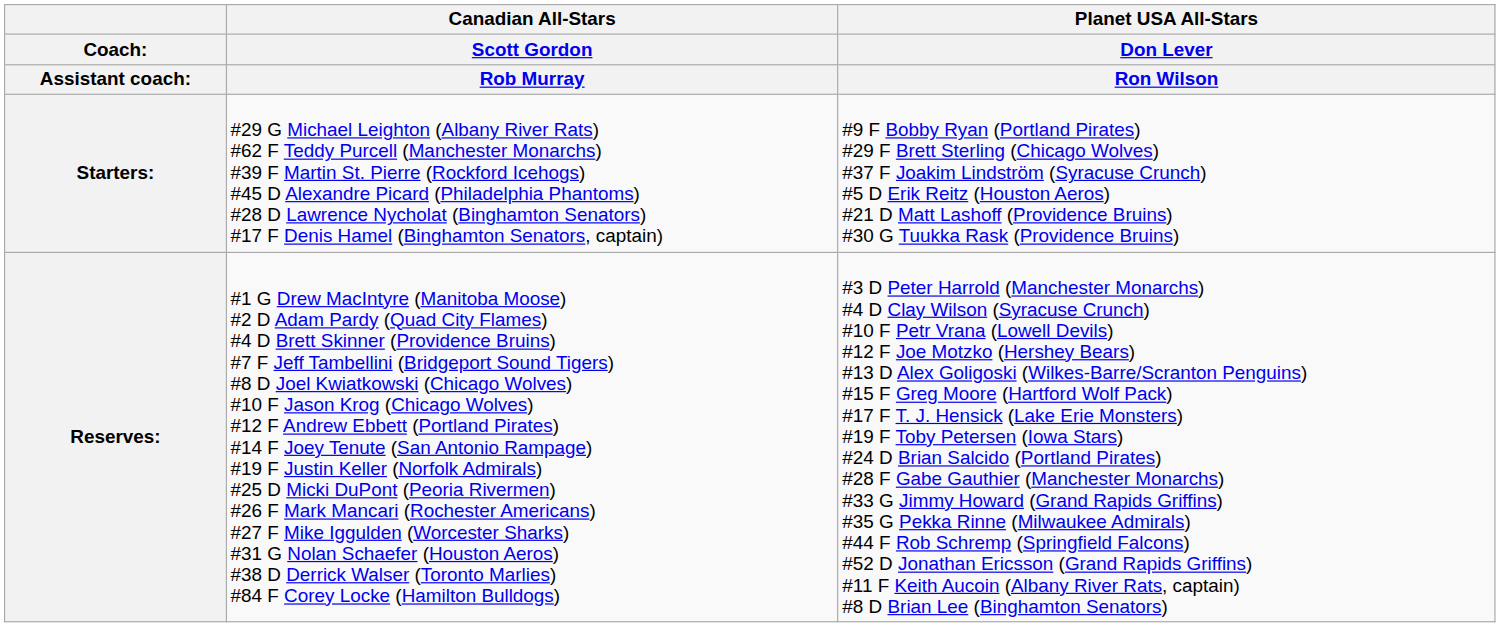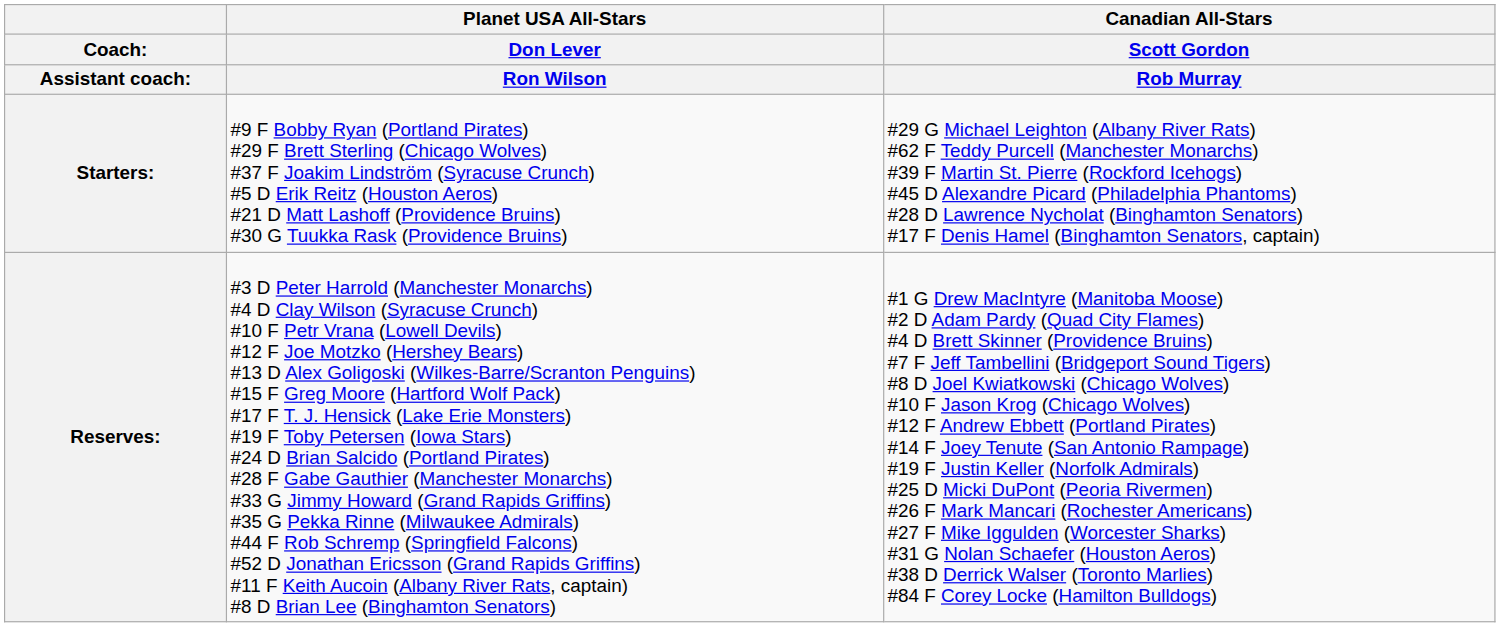columns swapped: (1166, 79) <-> (532, 79)
